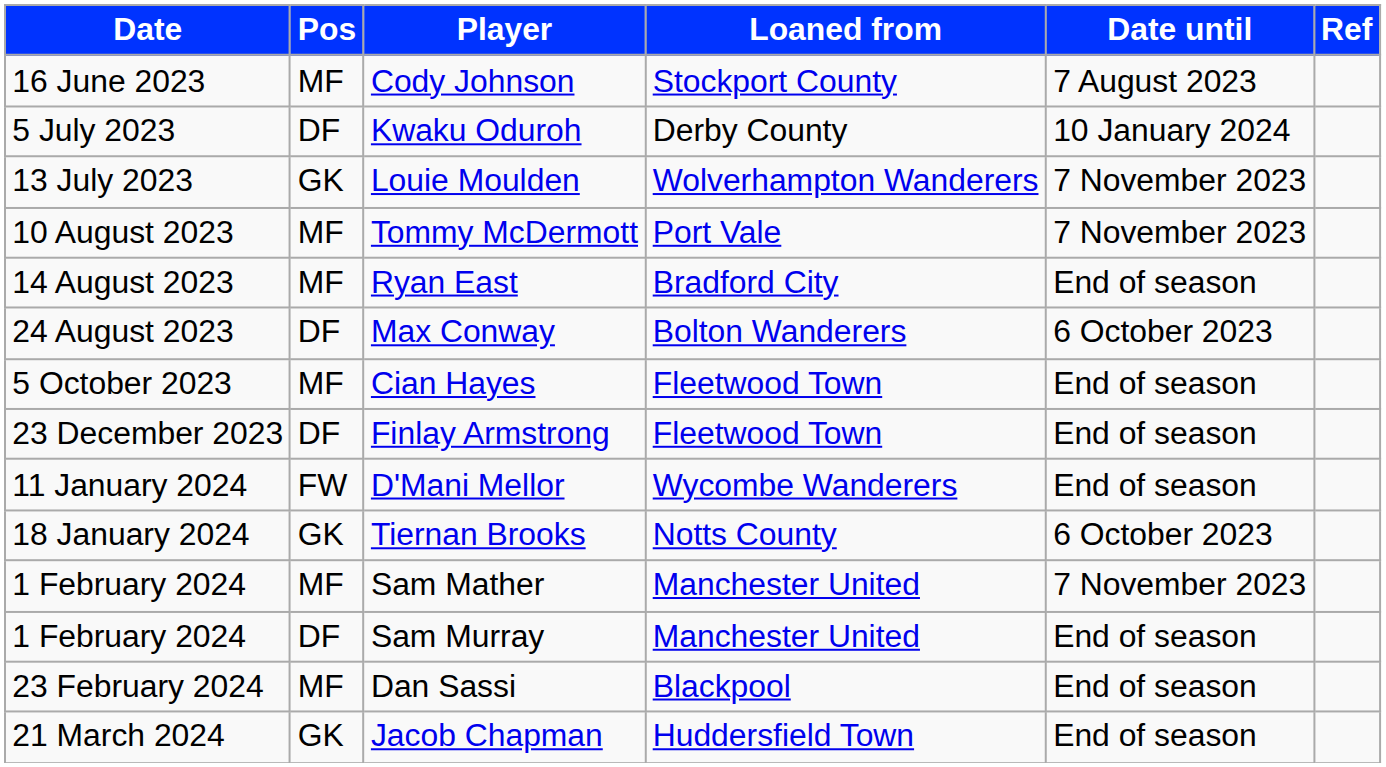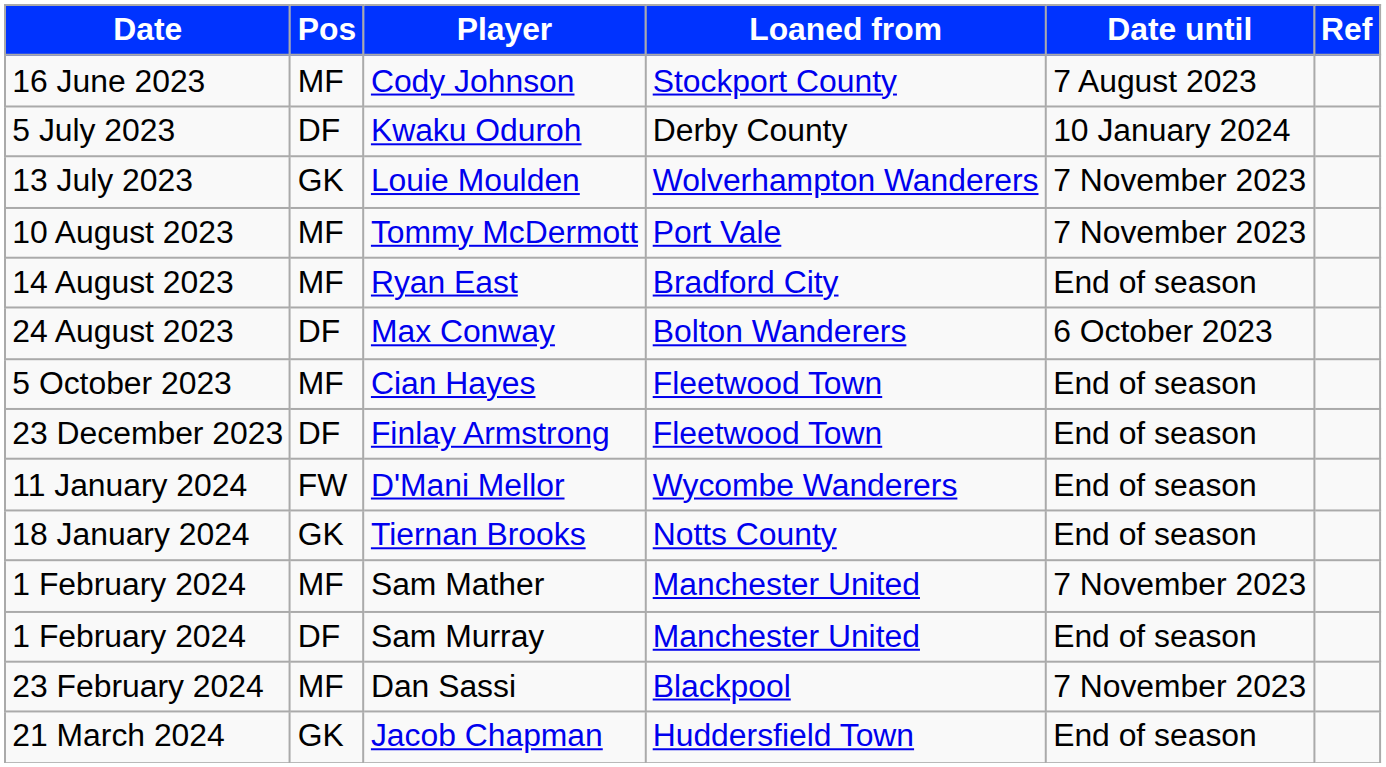(1163, 534) 6 October 2023 -> (1155, 534) End of season
(1155, 686) End of season -> (1180, 686) 7 November 2023
